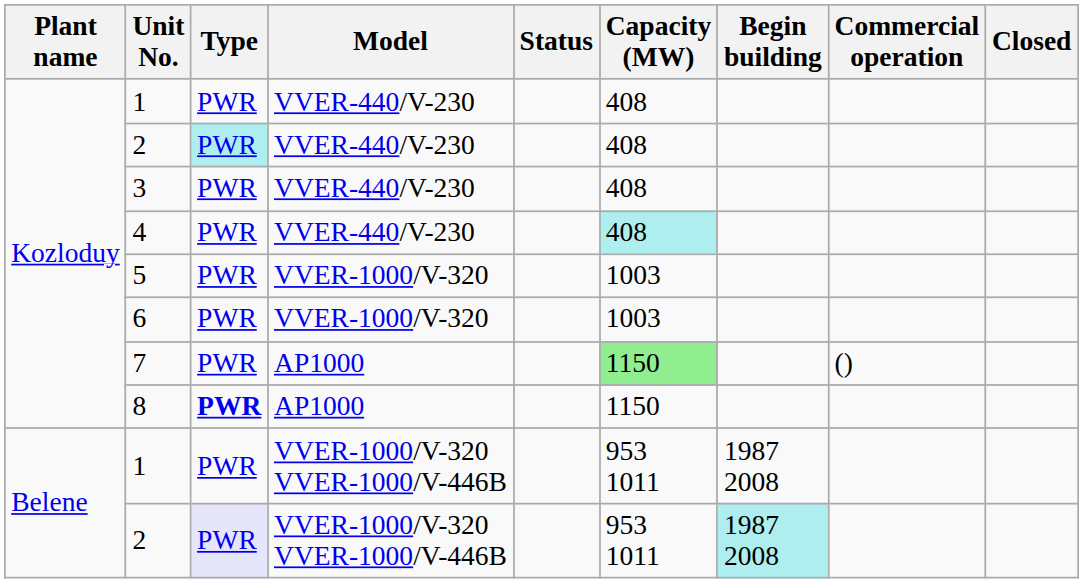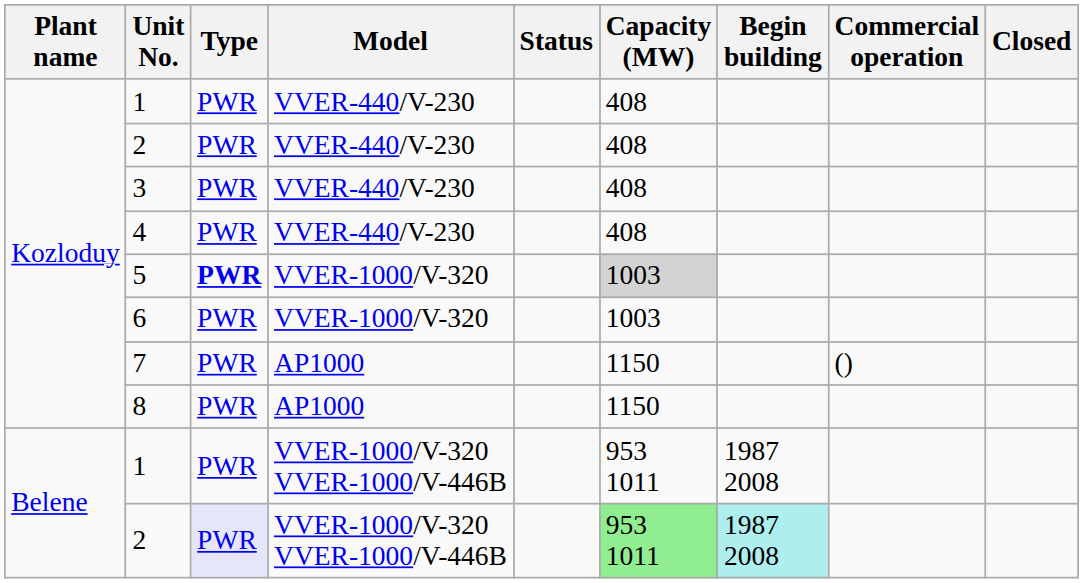(227, 144) paleturquoise background -> (227, 144) no background
(626, 231) paleturquoise background -> (626, 231) no background
(227, 275) normal -> (229, 275) bold
(633, 275) no background -> (633, 275) lightgrey background
(633, 362) lightgreen background -> (633, 362) no background
(229, 406) bold -> (227, 406) normal
(633, 540) no background -> (633, 540) lightgreen background
